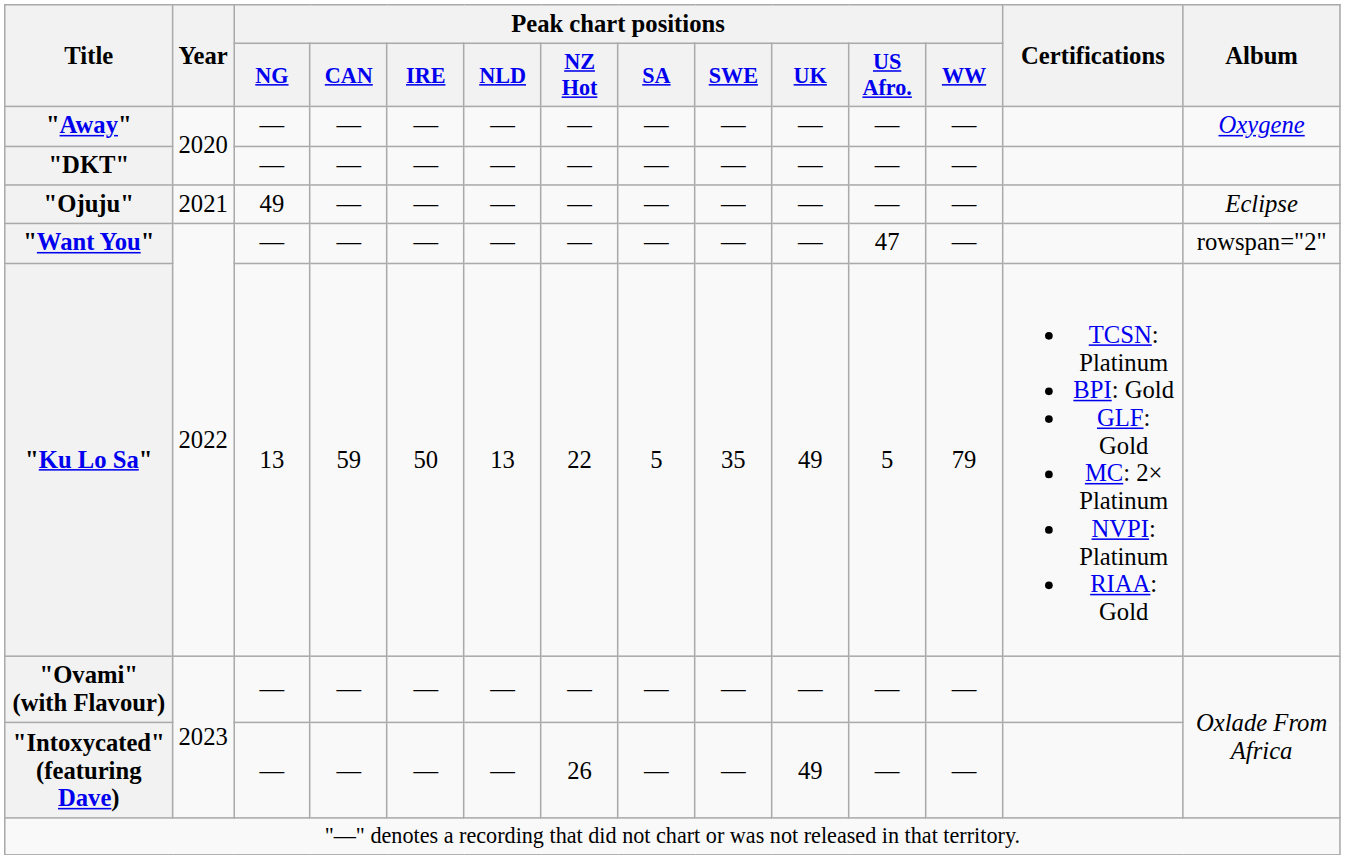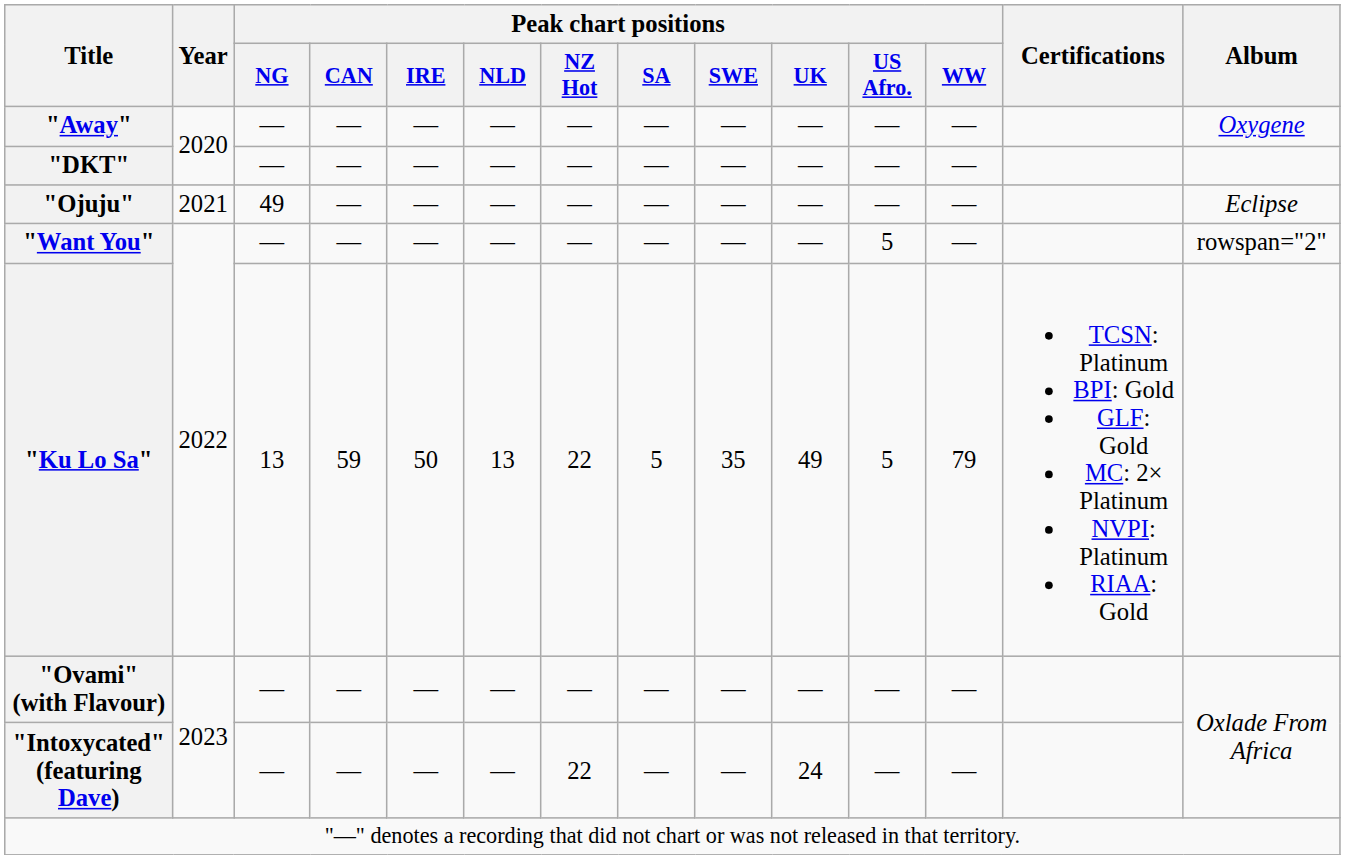(887, 243) 47 -> (887, 243) 5
(580, 769) 26 -> (580, 769) 22
(810, 769) 49 -> (810, 769) 24
